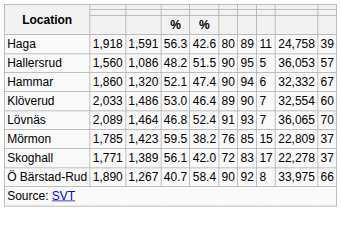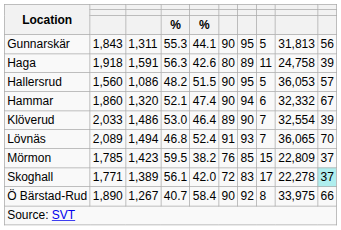+ row: (38, 44)
(327, 101) 60 -> (327, 120) 39
(143, 120) 1,464 -> (143, 139) 1,494
(327, 158) no background -> (327, 177) paleturquoise background
